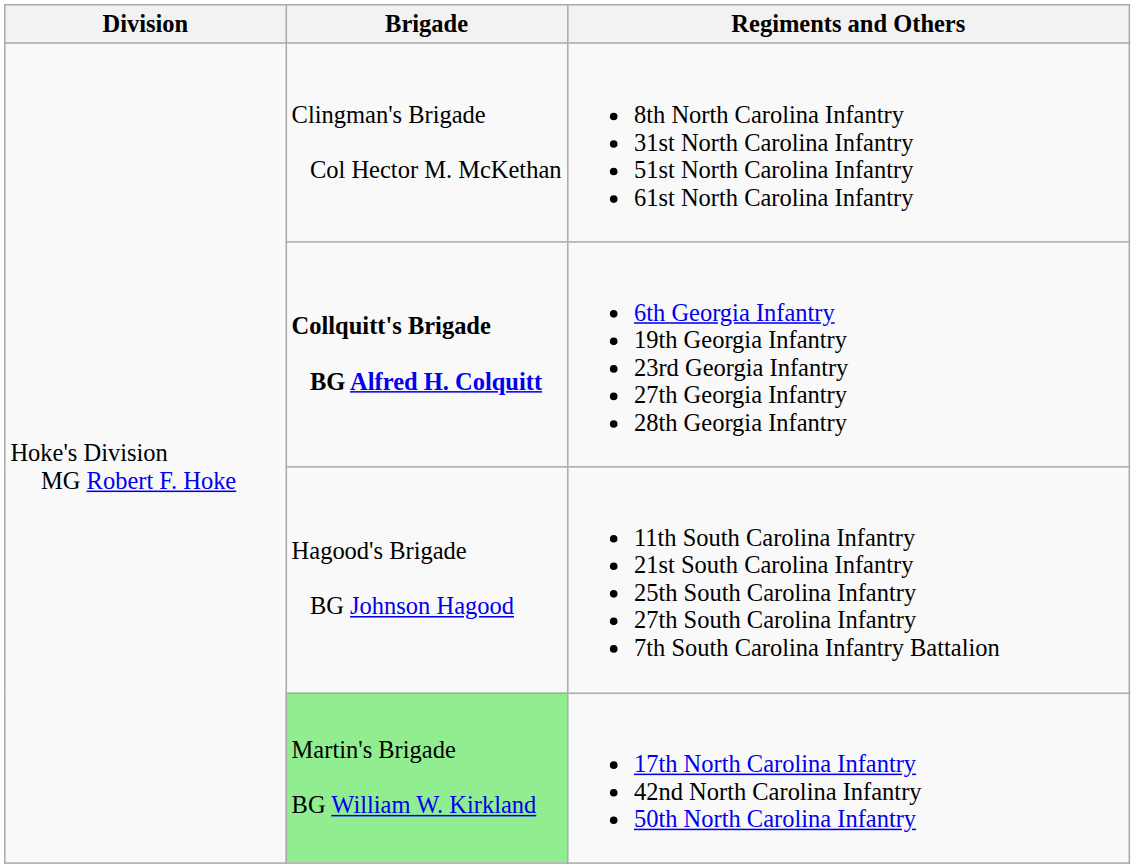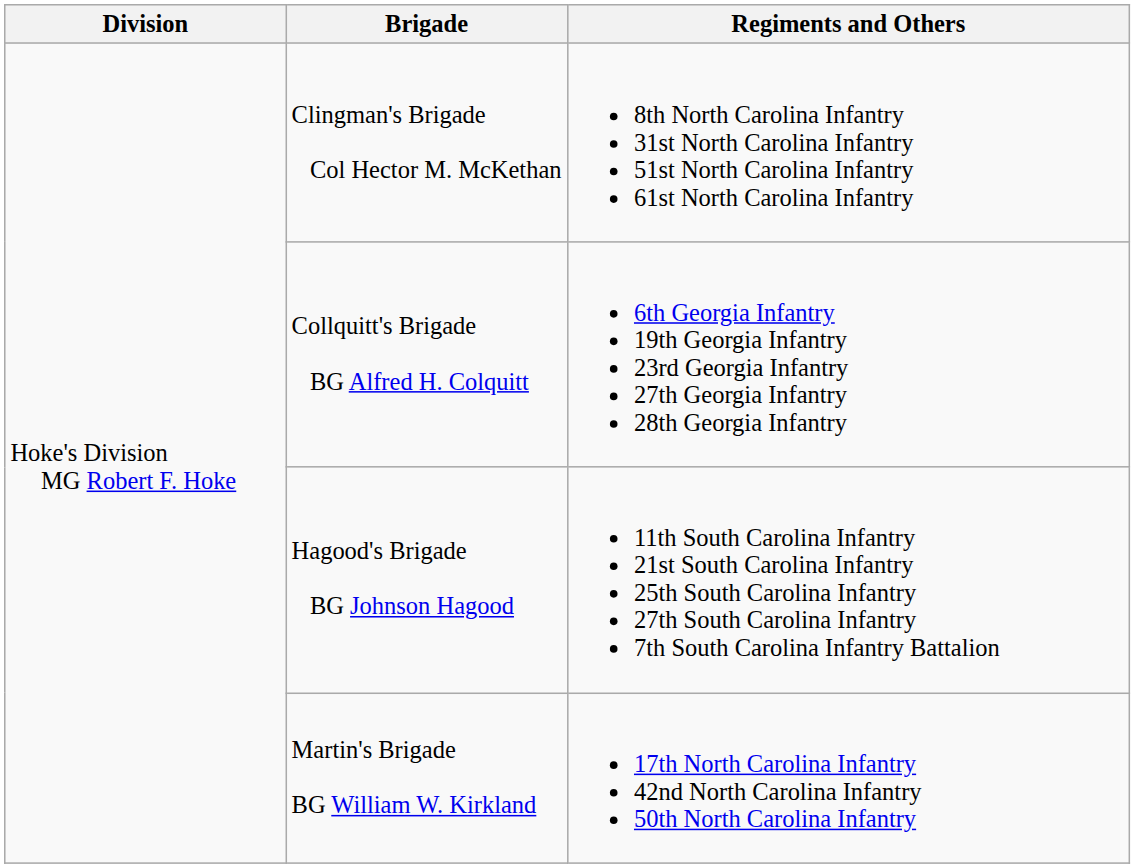(417, 354) bold -> (410, 354) normal
(414, 777) lightgreen background -> (414, 777) no background
